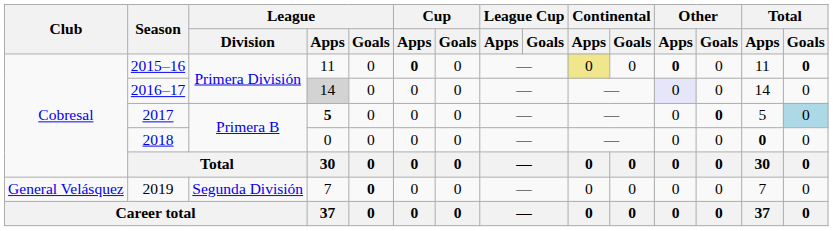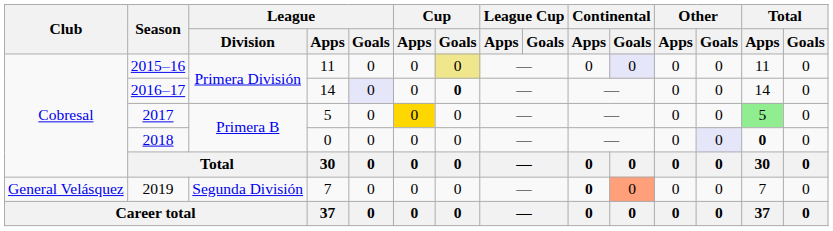(414, 66) bold -> (414, 66) normal
(458, 66) no background -> (458, 66) khaki background
(589, 66) khaki background -> (589, 66) no background
(632, 66) no background -> (632, 66) lavender background
(676, 66) bold -> (676, 66) normal
(806, 66) bold -> (806, 66) normal
(328, 90) lightgrey background -> (328, 90) no background
(371, 90) no background -> (371, 90) lavender background
(458, 90) normal -> (458, 90) bold
(676, 90) lavender background -> (676, 90) no background
(328, 115) bold -> (328, 115) normal
(414, 115) no background -> (414, 115) gold background
(719, 115) bold -> (719, 115) normal
(762, 115) no background -> (762, 115) lightgreen background
(806, 115) lightblue background -> (806, 115) no background
(719, 139) no background -> (719, 139) lavender background
(371, 189) bold -> (371, 189) normal
(589, 189) normal -> (589, 189) bold
(632, 189) no background -> (632, 189) lightsalmon background
